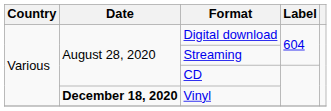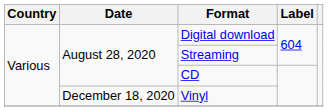(120, 95) bold -> (119, 95) normal
